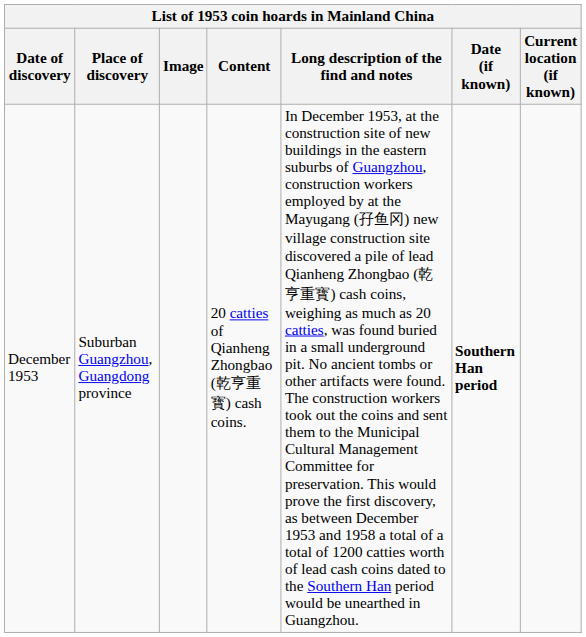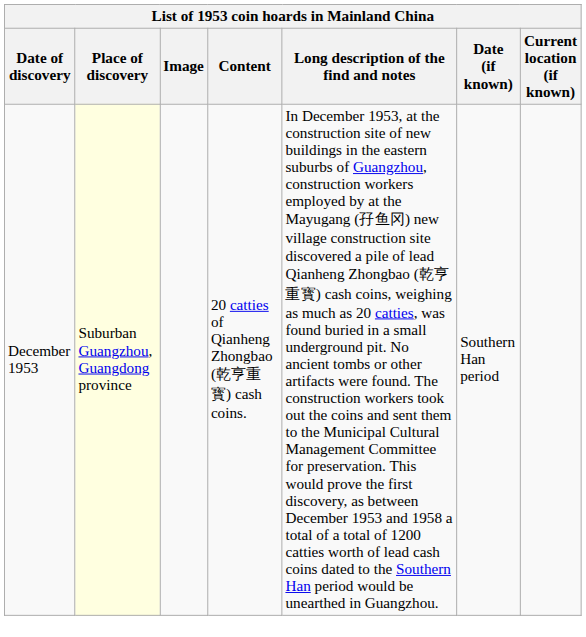(115, 368) no background -> (115, 359) lightyellow background
(485, 368) bold -> (488, 359) normal
